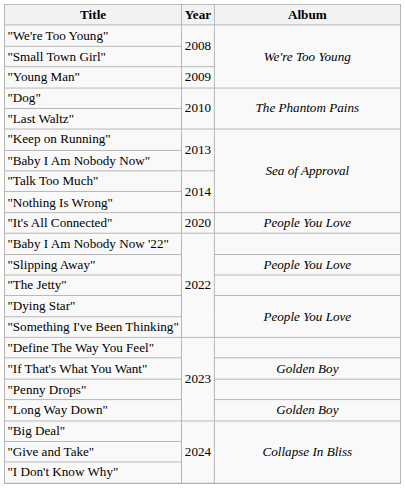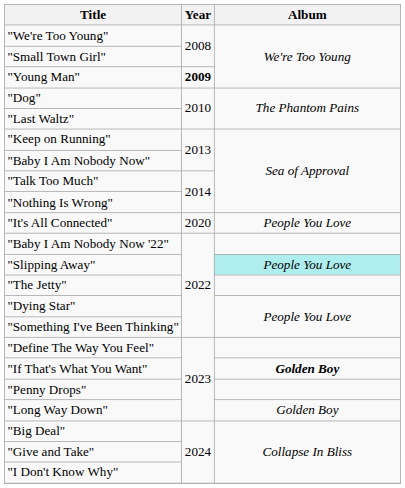(198, 77) normal -> (198, 77) bold
(307, 264) no background -> (307, 264) paleturquoise background
(307, 368) normal -> (307, 368) bold
